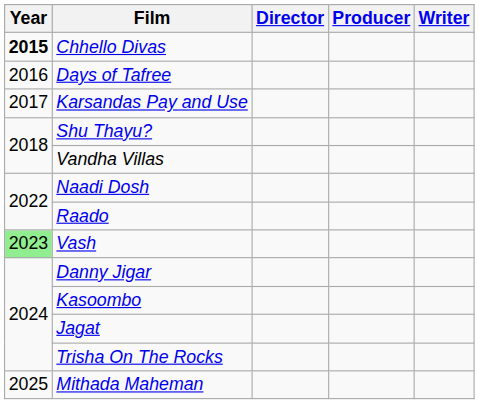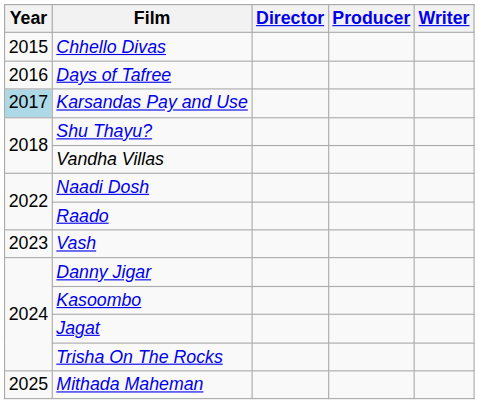(28, 46) bold -> (28, 46) normal
(28, 103) no background -> (28, 103) lightblue background
(28, 243) lightgreen background -> (28, 243) no background
